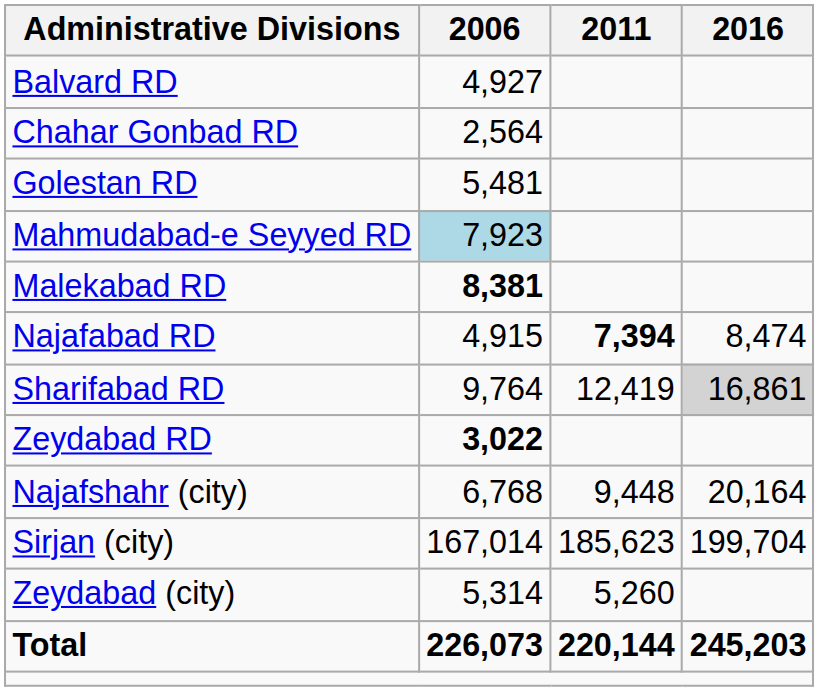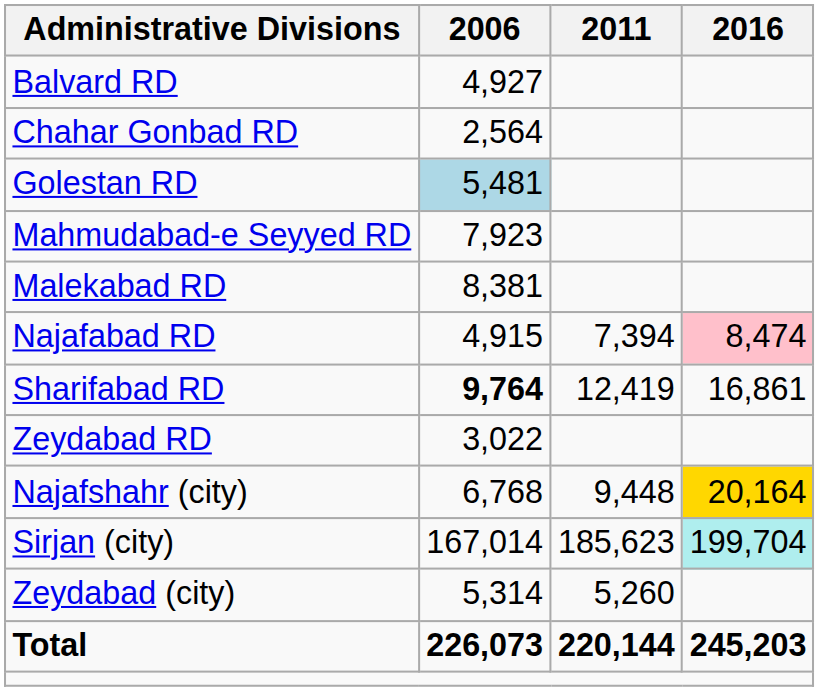(503, 183) no background -> (503, 183) lightblue background
(503, 235) lightblue background -> (503, 235) no background
(503, 286) bold -> (503, 286) normal
(634, 337) bold -> (634, 337) normal
(766, 337) no background -> (766, 337) pink background
(503, 388) normal -> (503, 388) bold
(757, 388) lightgrey background -> (757, 388) no background
(503, 440) bold -> (503, 440) normal
(757, 491) no background -> (757, 491) gold background
(748, 542) no background -> (748, 542) paleturquoise background
